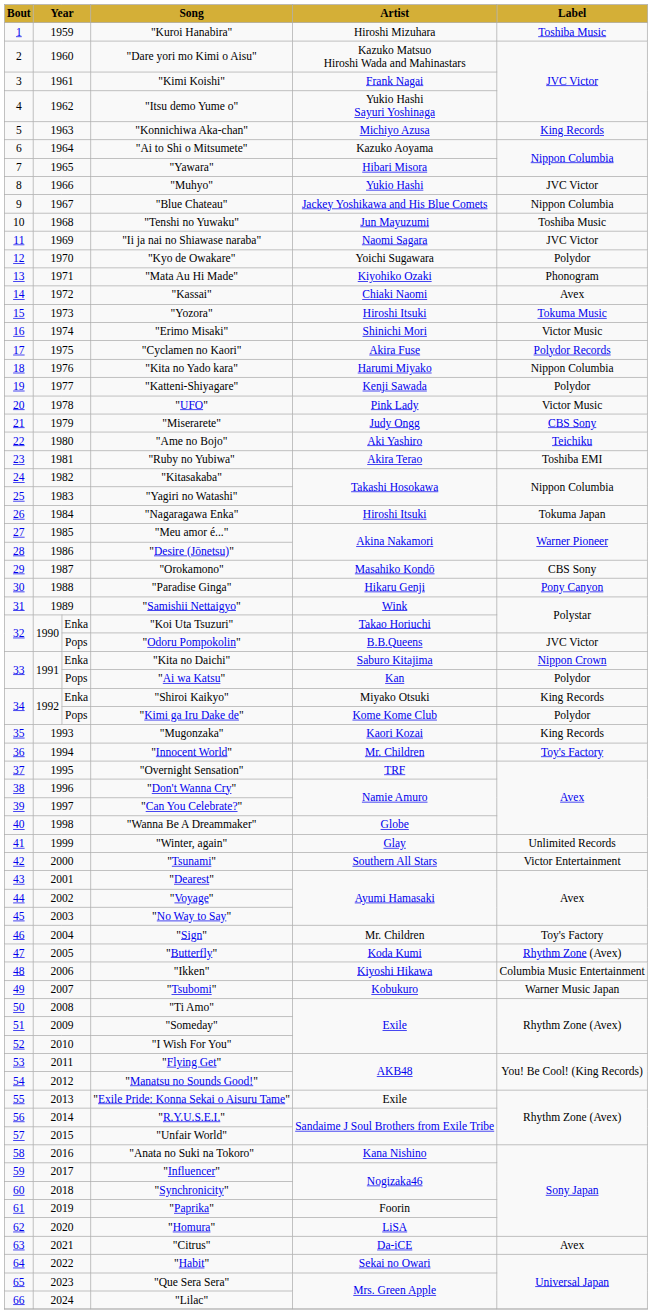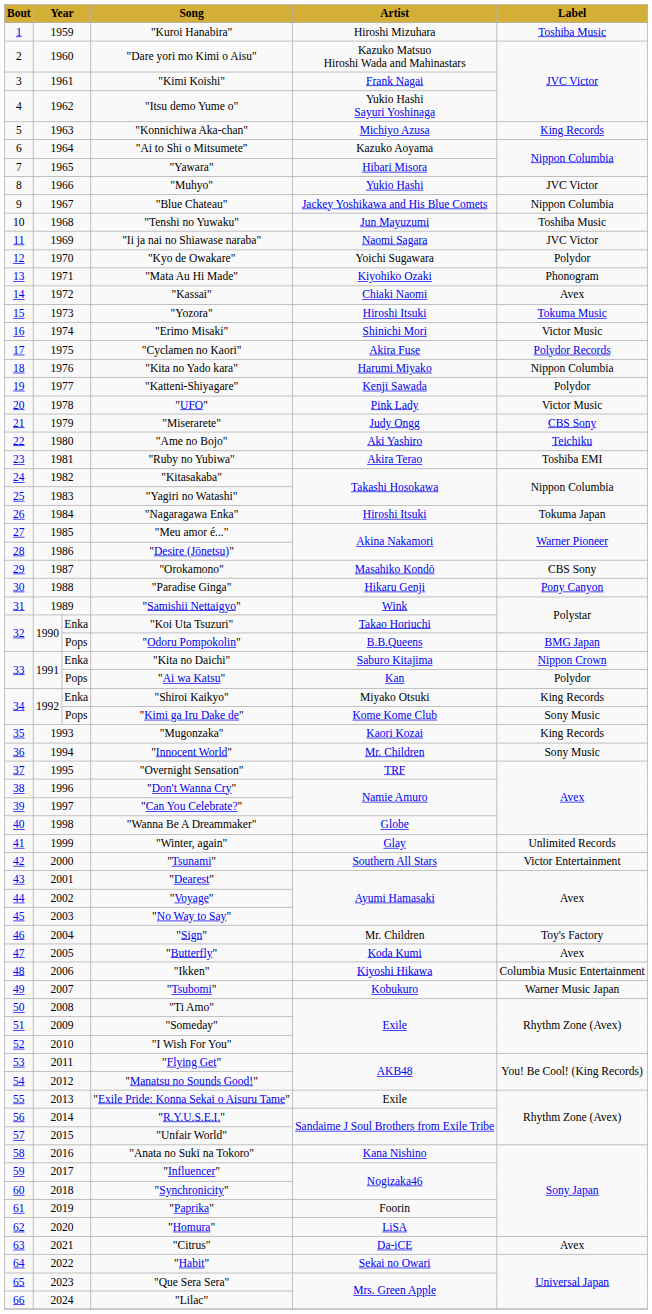(572, 642) JVC Victor -> (572, 642) BMG Japan
(572, 715) Polydor -> (572, 715) Sony Music
(572, 752) Toy's Factory -> (572, 752) Sony Music
(572, 953) Rhythm Zone (Avex) -> (572, 953) Avex
